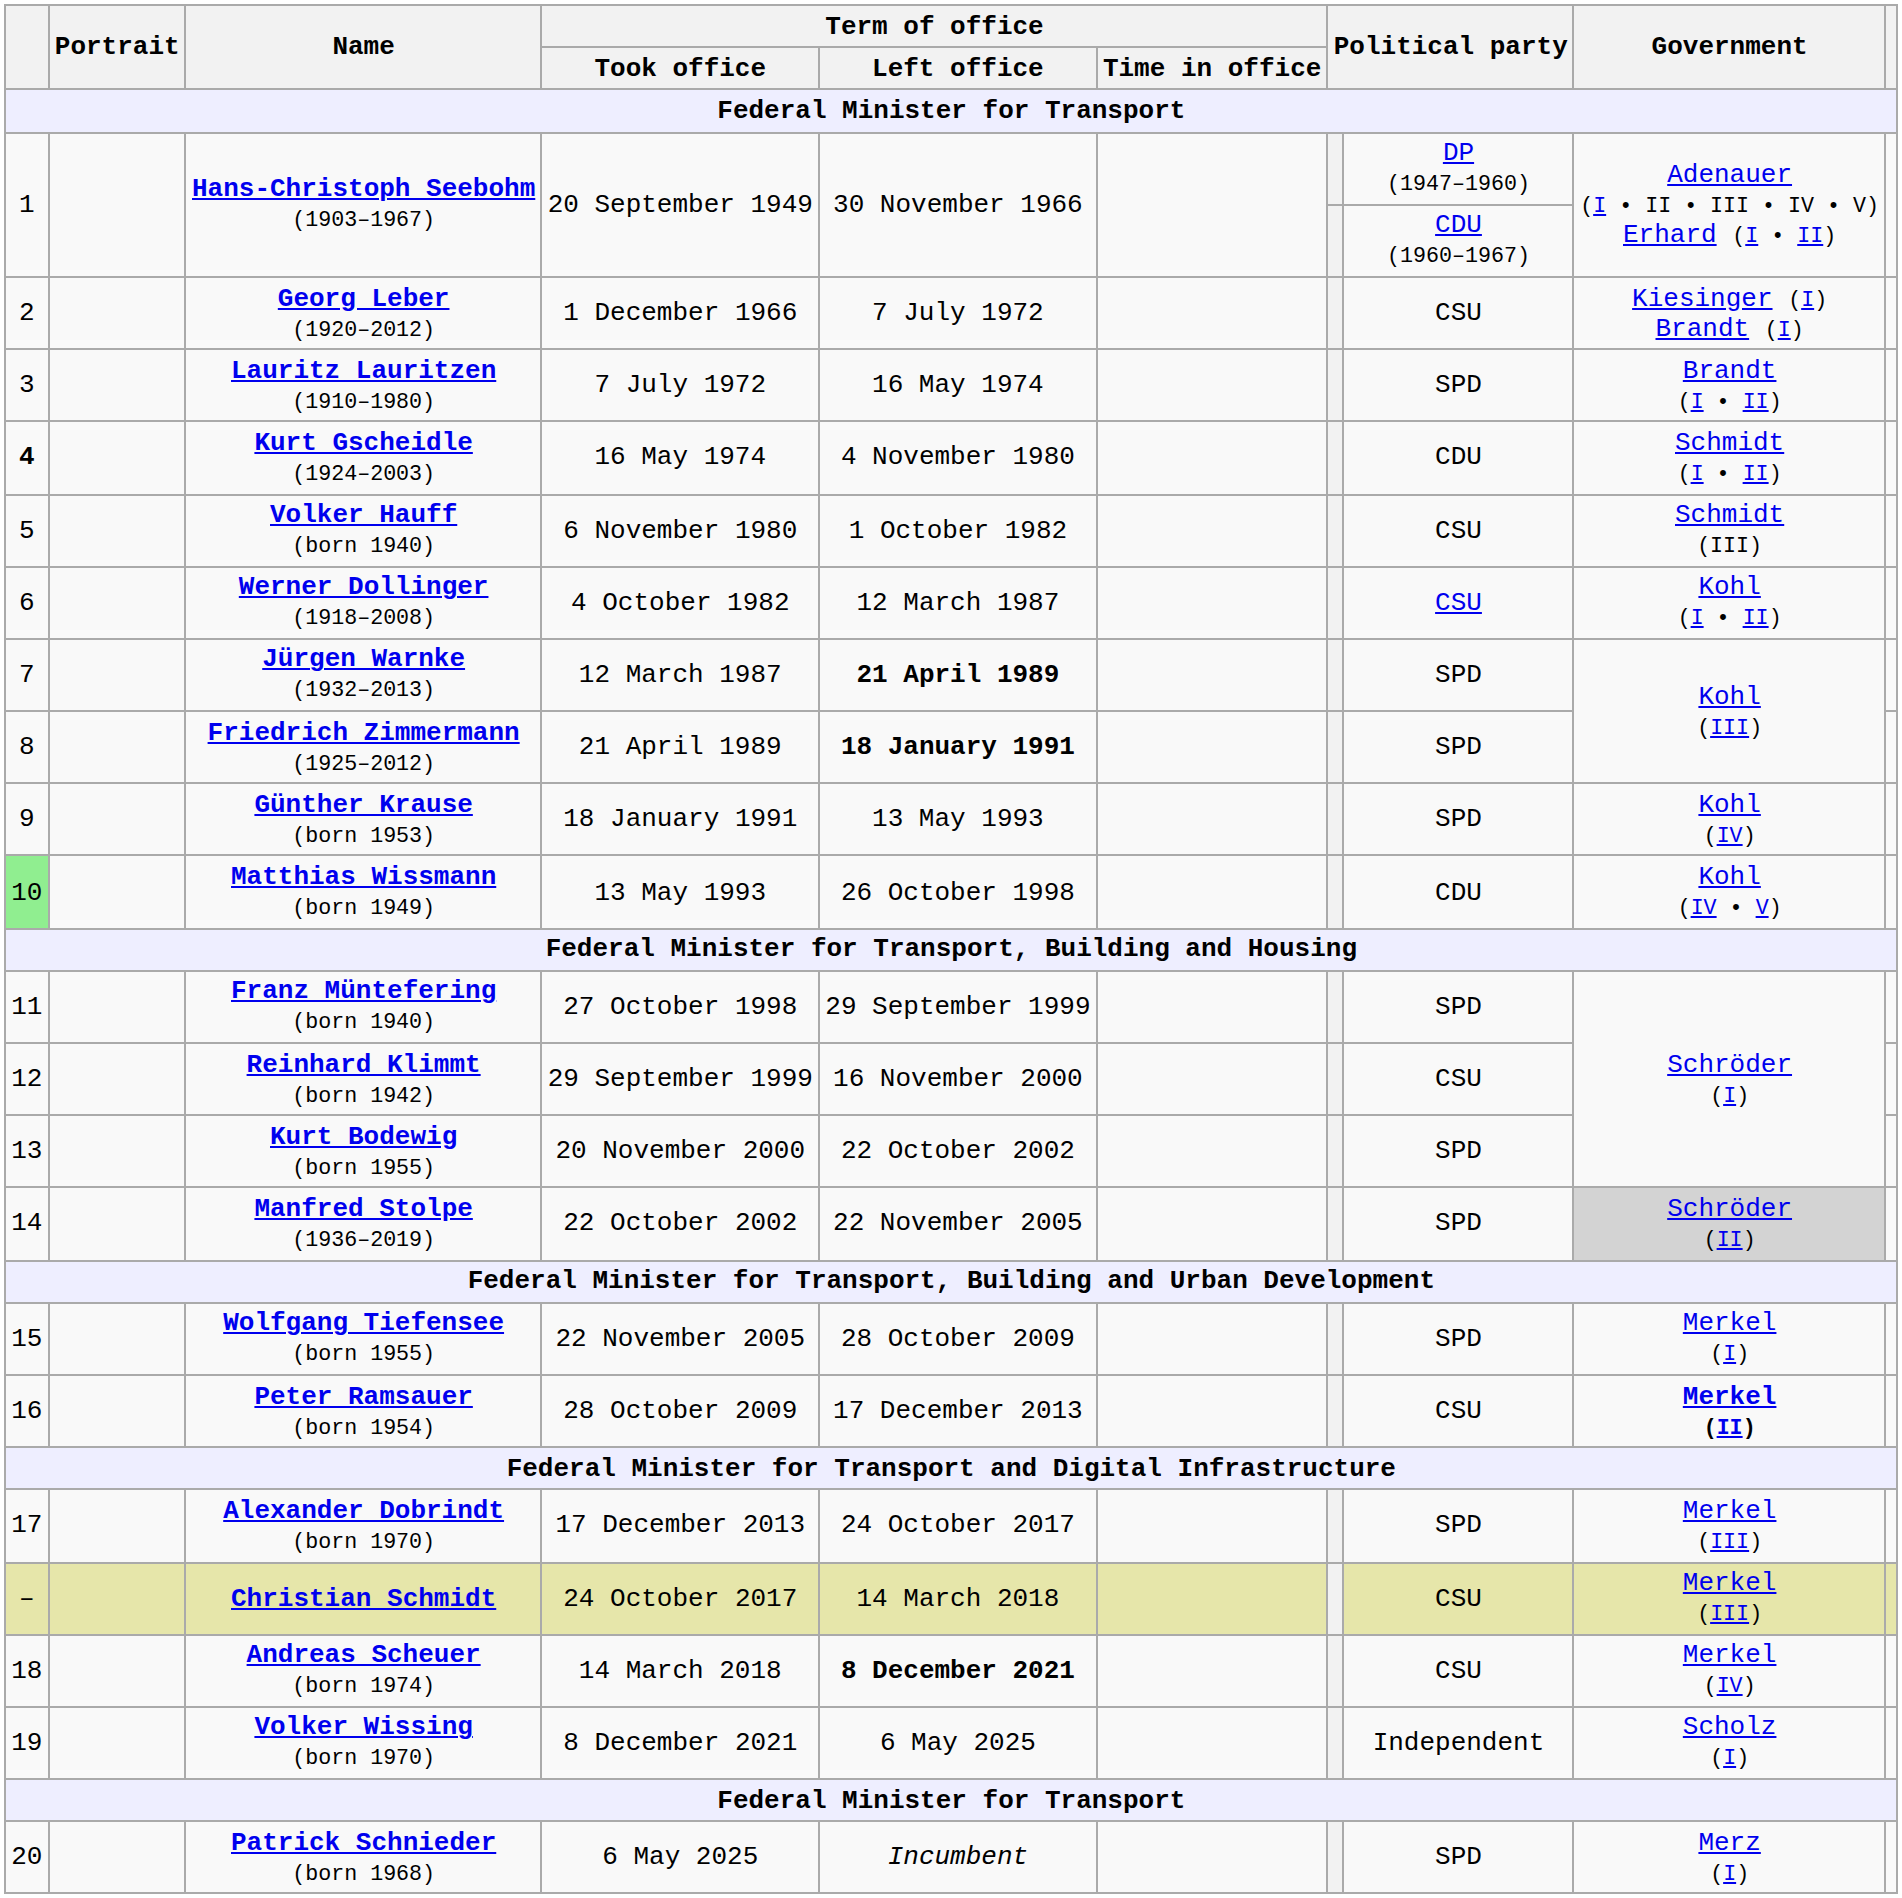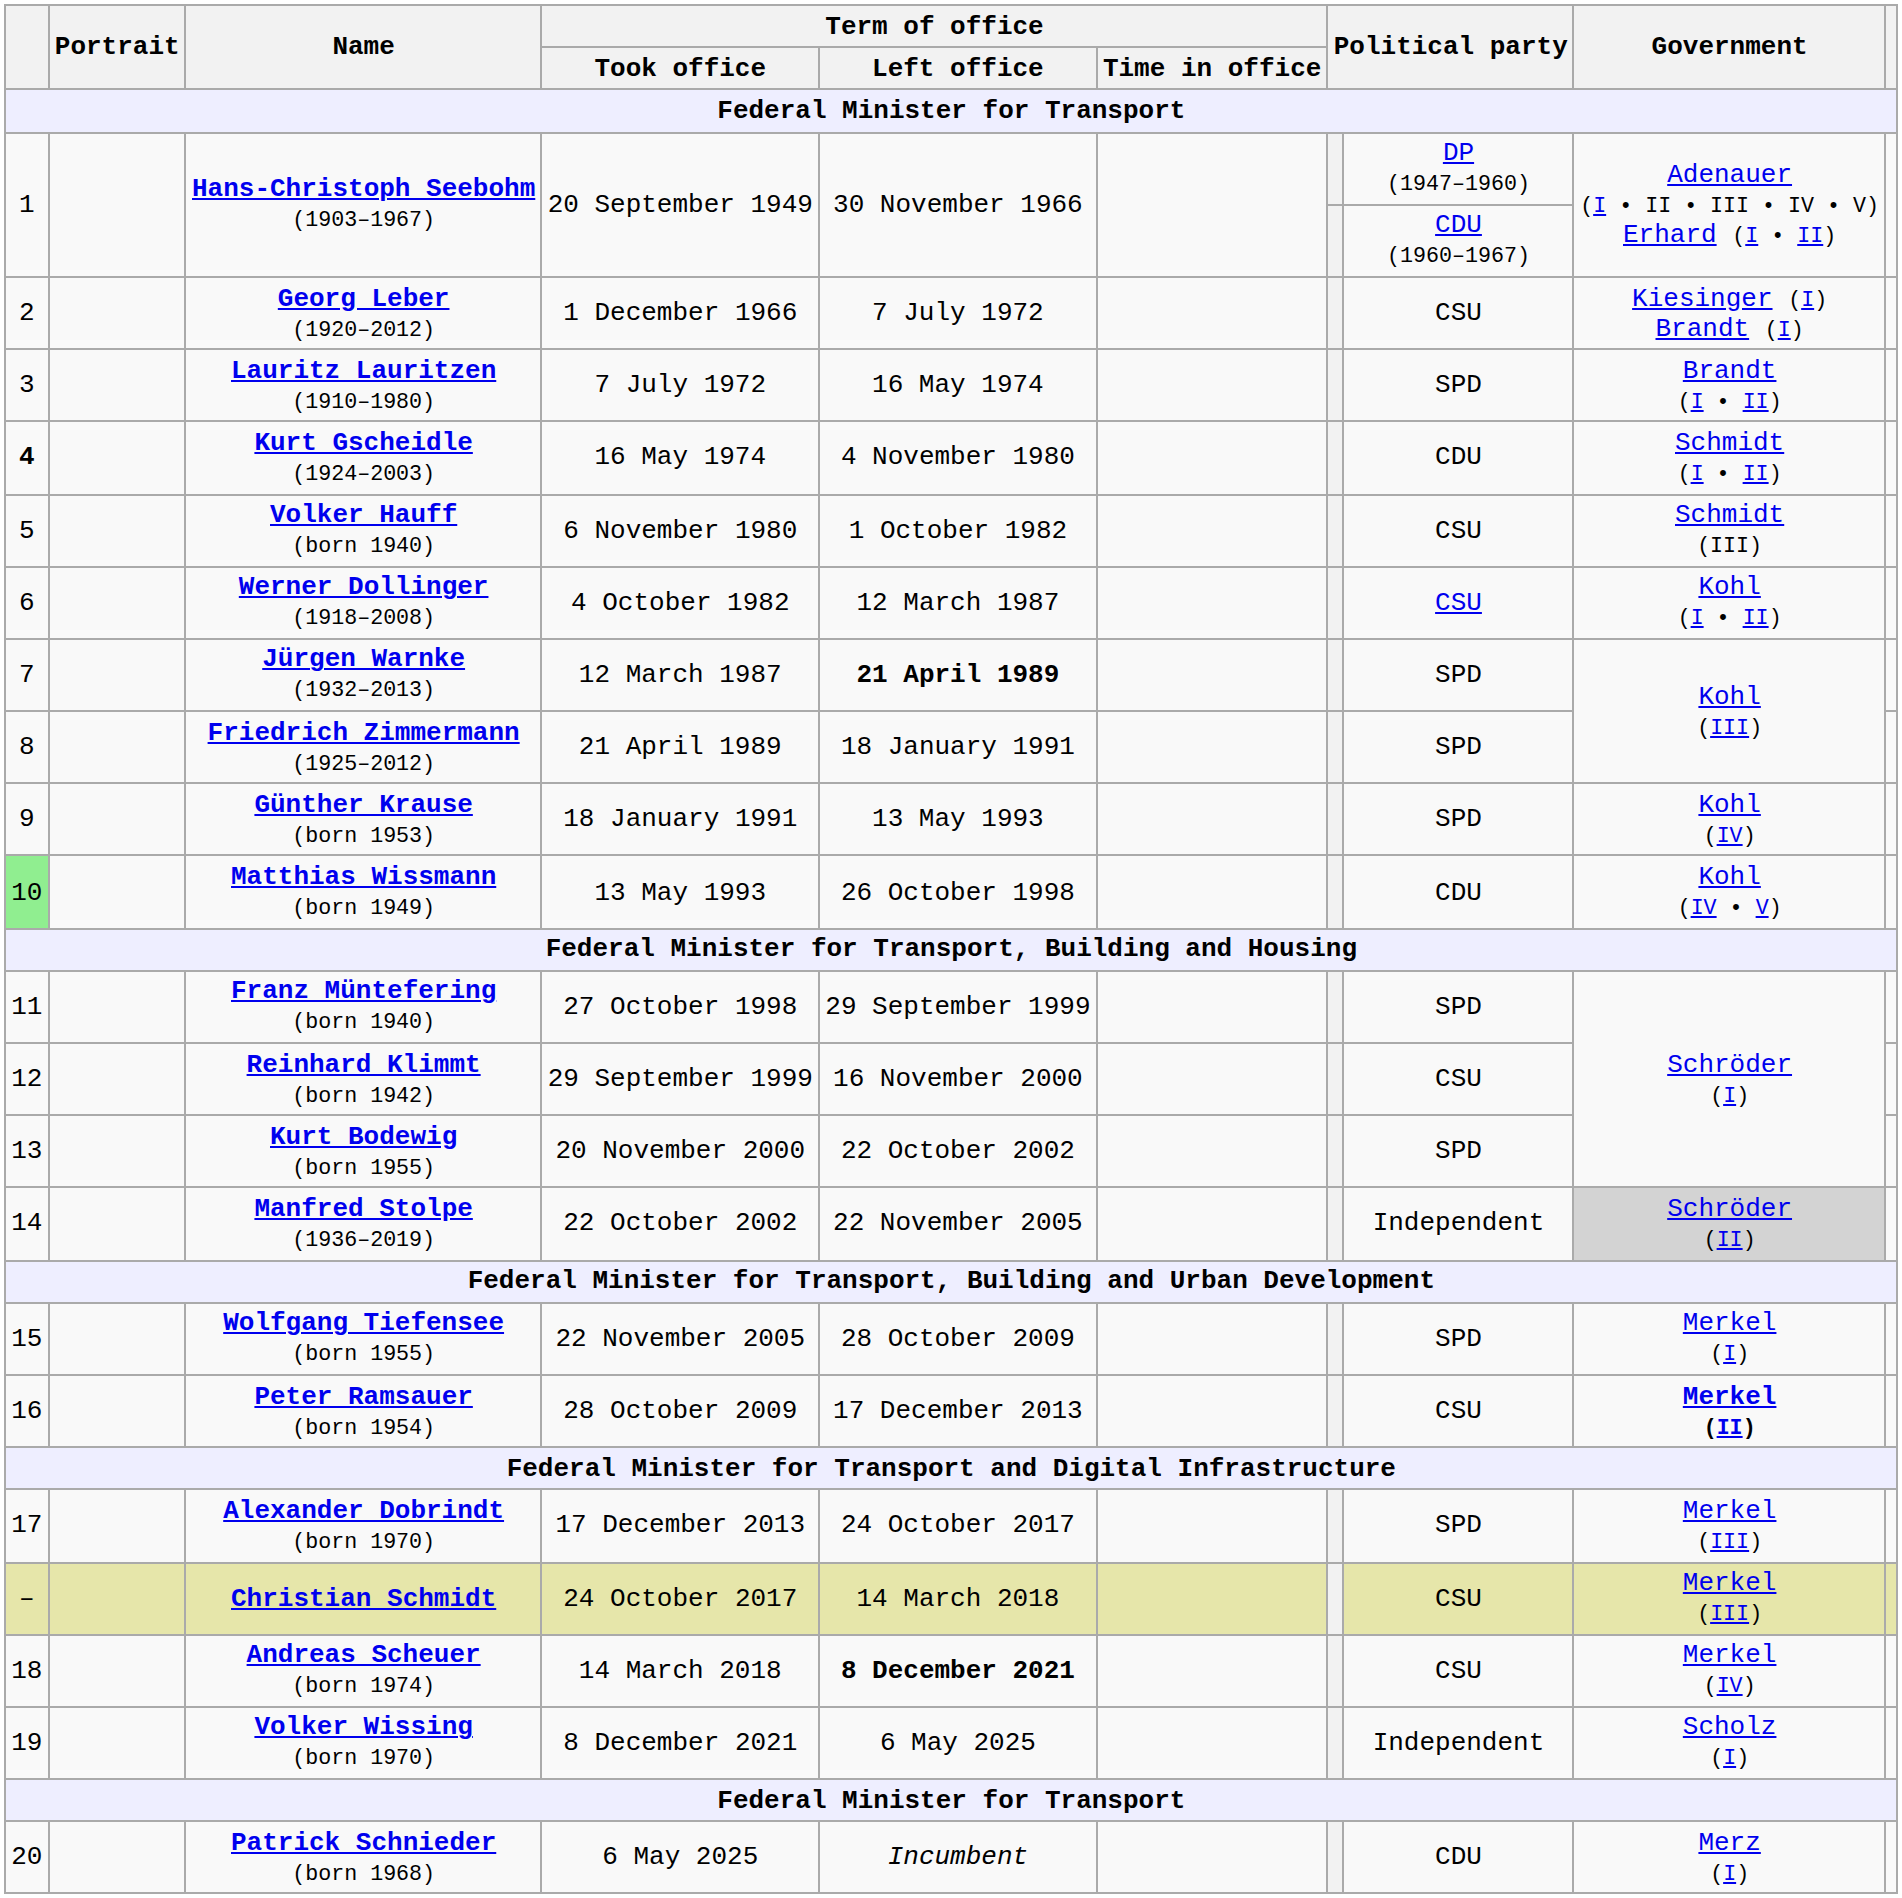(958, 747) bold -> (958, 747) normal
(1458, 1224) SPD -> (1458, 1224) Independent
(1458, 1858) SPD -> (1458, 1858) CDU
